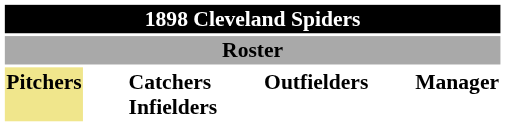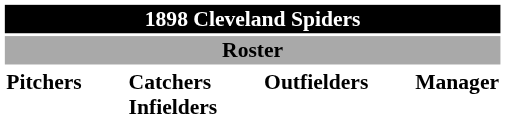(44, 81) khaki background -> (44, 81) no background
